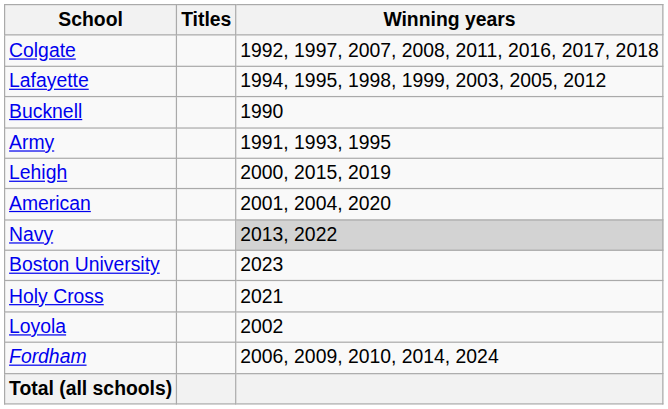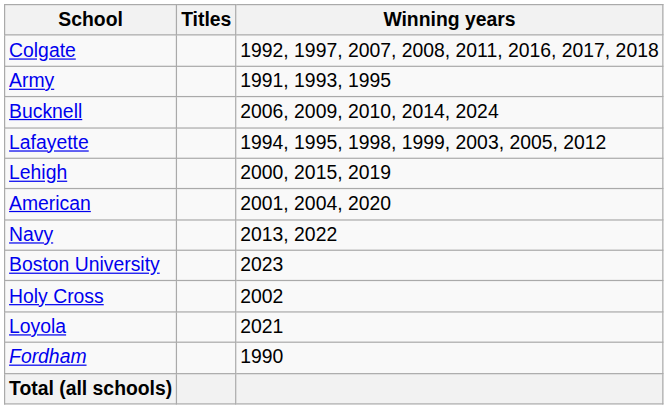rows swapped: (49, 81) <-> (32, 142)
(262, 111) 1990 -> (369, 111) 2006, 2009, 2010, 2014, 2024
(289, 234) lightgrey background -> (289, 234) no background
(262, 296) 2021 -> (262, 296) 2002
(262, 326) 2002 -> (262, 326) 2021
(369, 357) 2006, 2009, 2010, 2014, 2024 -> (262, 357) 1990
